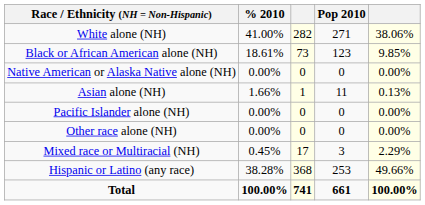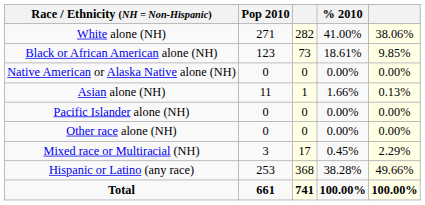columns swapped: (342, 14) <-> (265, 14)
